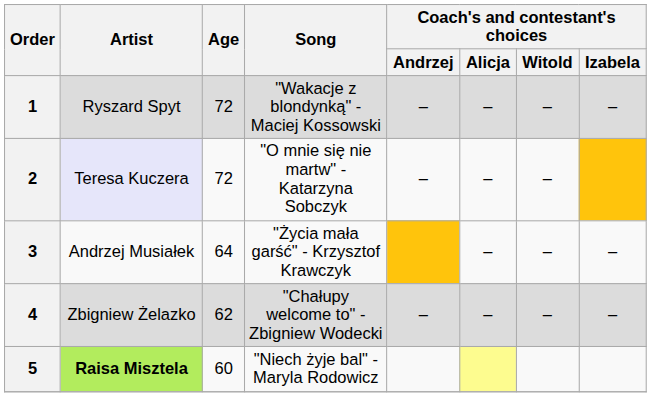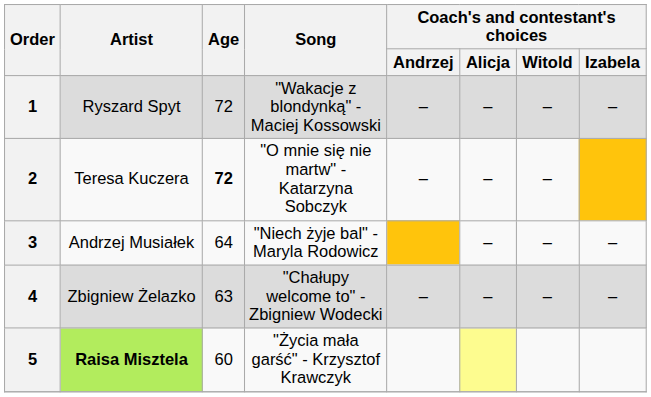(132, 179) lavender background -> (132, 179) no background
(224, 179) normal -> (224, 179) bold
(316, 251) "Życia mała garść" - Krzysztof Krawczyk -> (316, 242) "Niech żyje bal" - Maryla Rodowicz
(224, 315) 62 -> (224, 296) 63
(316, 369) "Niech żyje bal" - Maryla Rodowicz -> (316, 359) "Życia mała garść" - Krzysztof Krawczyk
